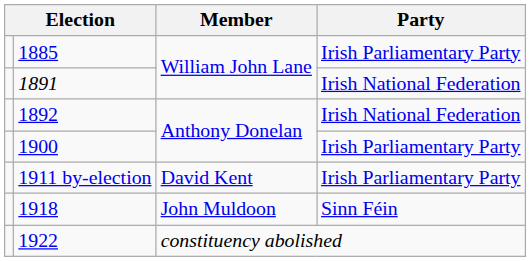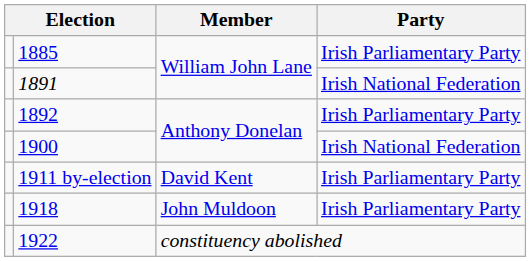(421, 114) Irish National Federation -> (421, 114) Irish Parliamentary Party
(421, 146) Irish Parliamentary Party -> (421, 146) Irish National Federation
(359, 209) Sinn Féin -> (421, 209) Irish Parliamentary Party
